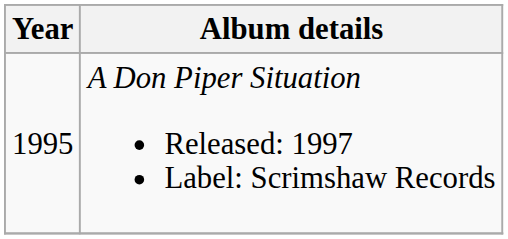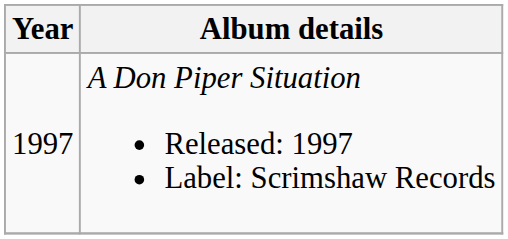(43, 142) 1995 -> (43, 142) 1997
